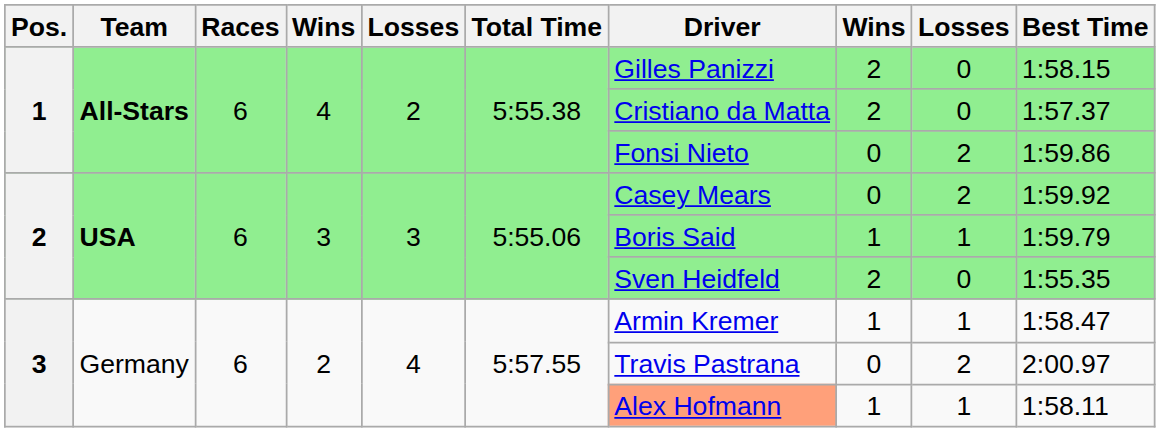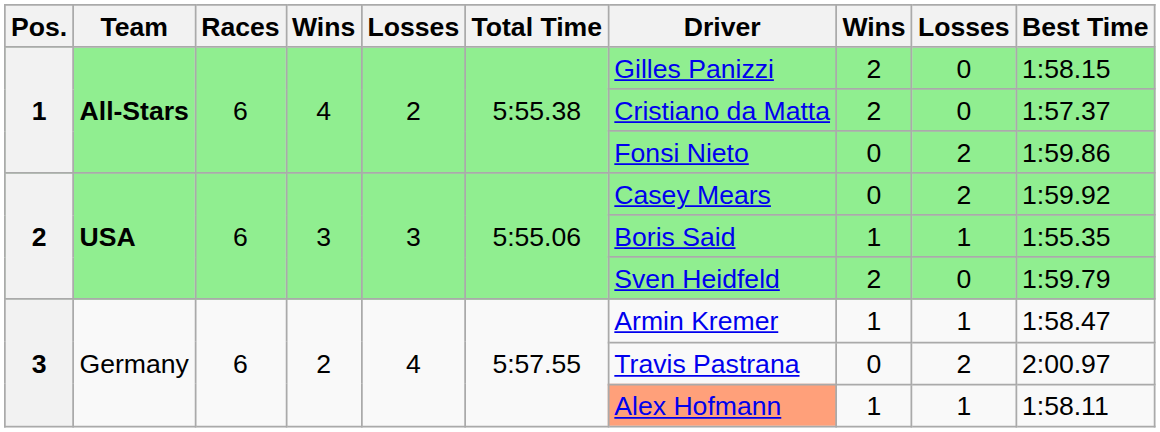(1066, 237) 1:59.79 -> (1066, 237) 1:55.35
(1066, 279) 1:55.35 -> (1066, 279) 1:59.79
